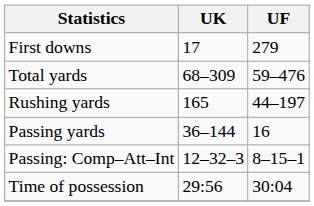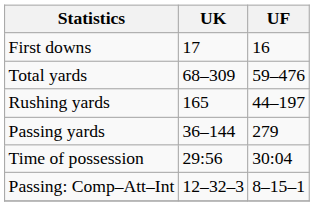(265, 46) 279 -> (261, 46) 16
(261, 130) 16 -> (265, 130) 279
rows swapped: (91, 158) <-> (76, 186)
